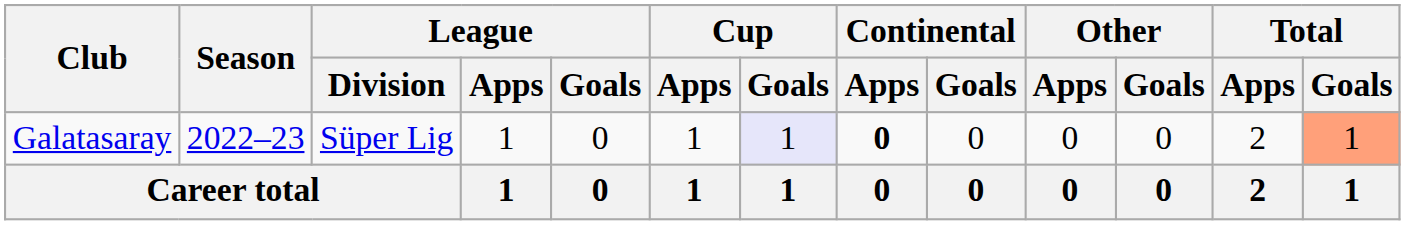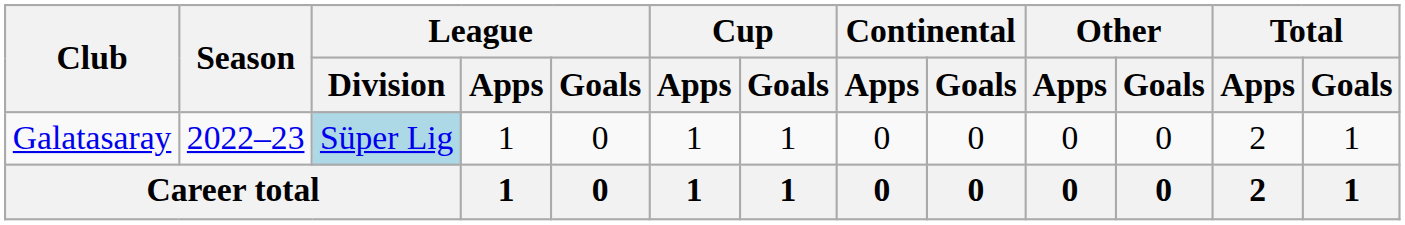(387, 137) no background -> (387, 137) lightblue background
(788, 137) lavender background -> (788, 137) no background
(882, 137) bold -> (882, 137) normal
(1352, 137) lightsalmon background -> (1352, 137) no background
